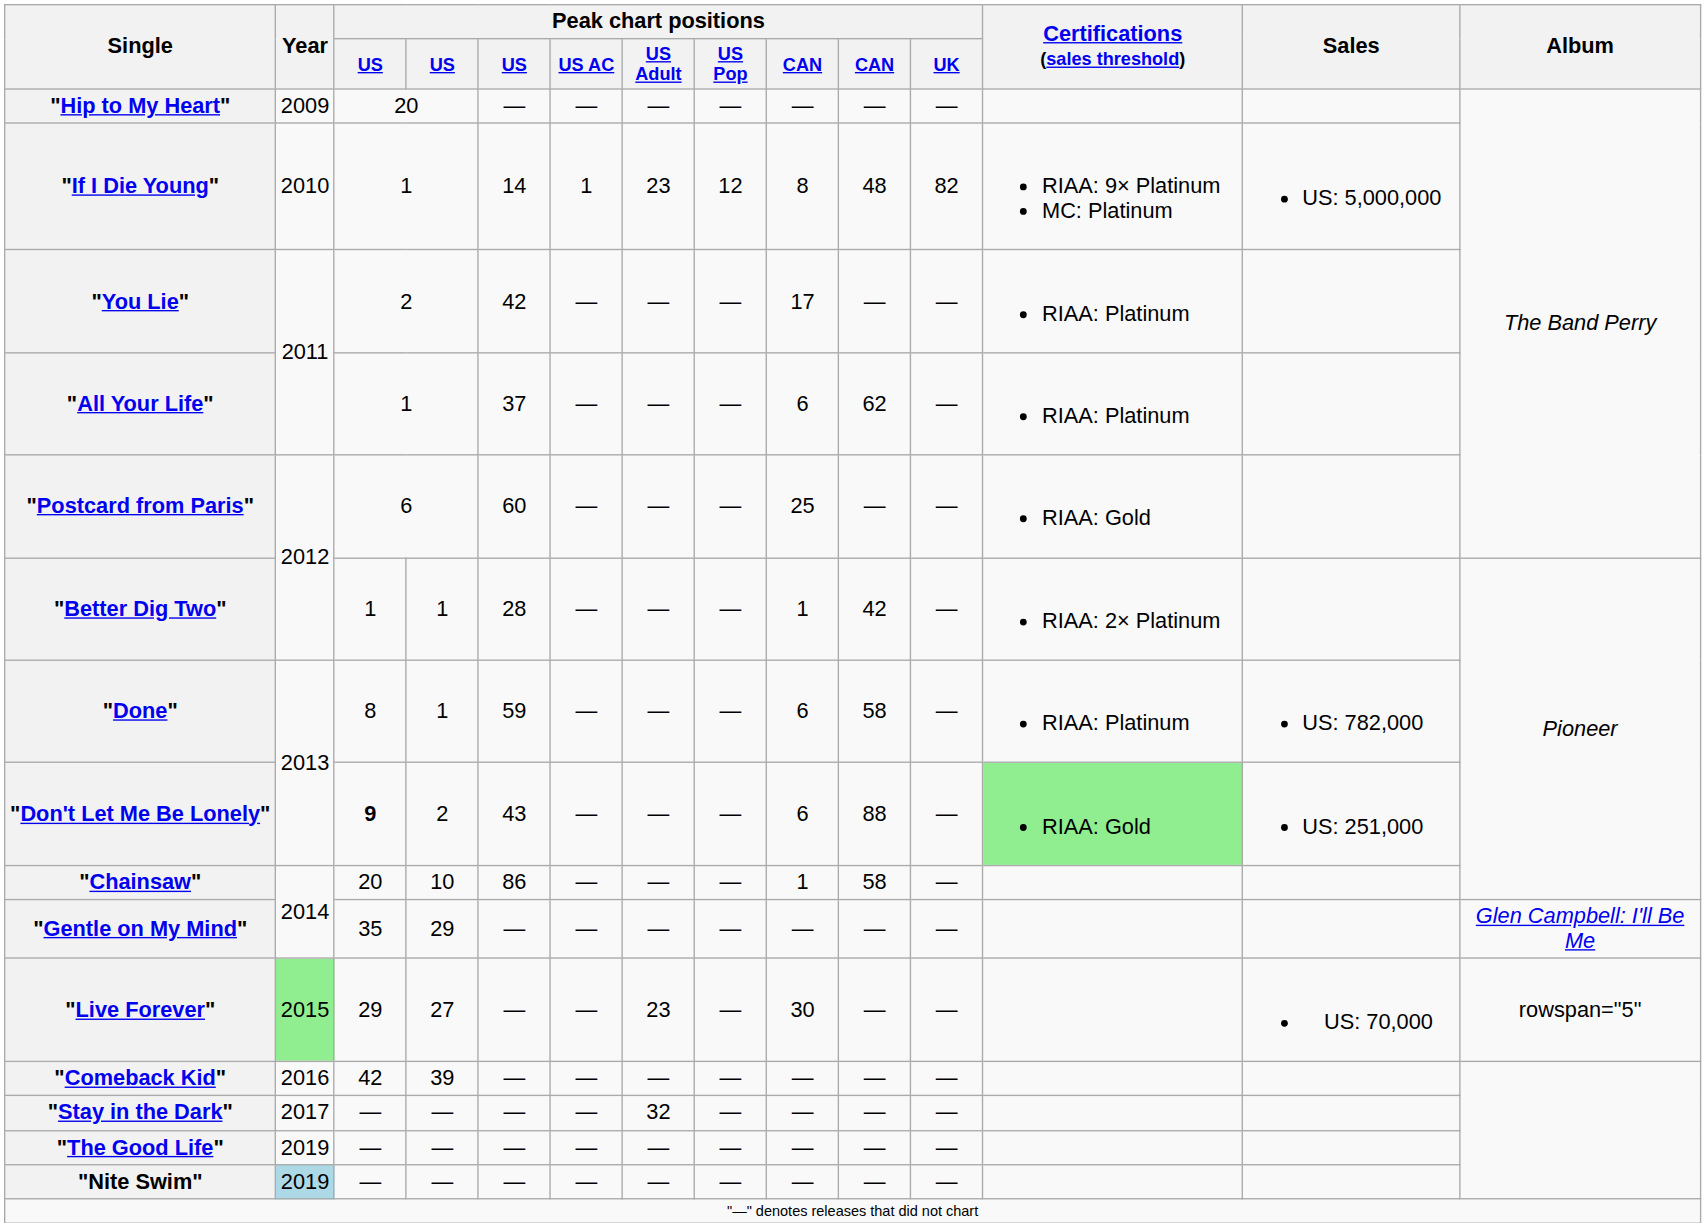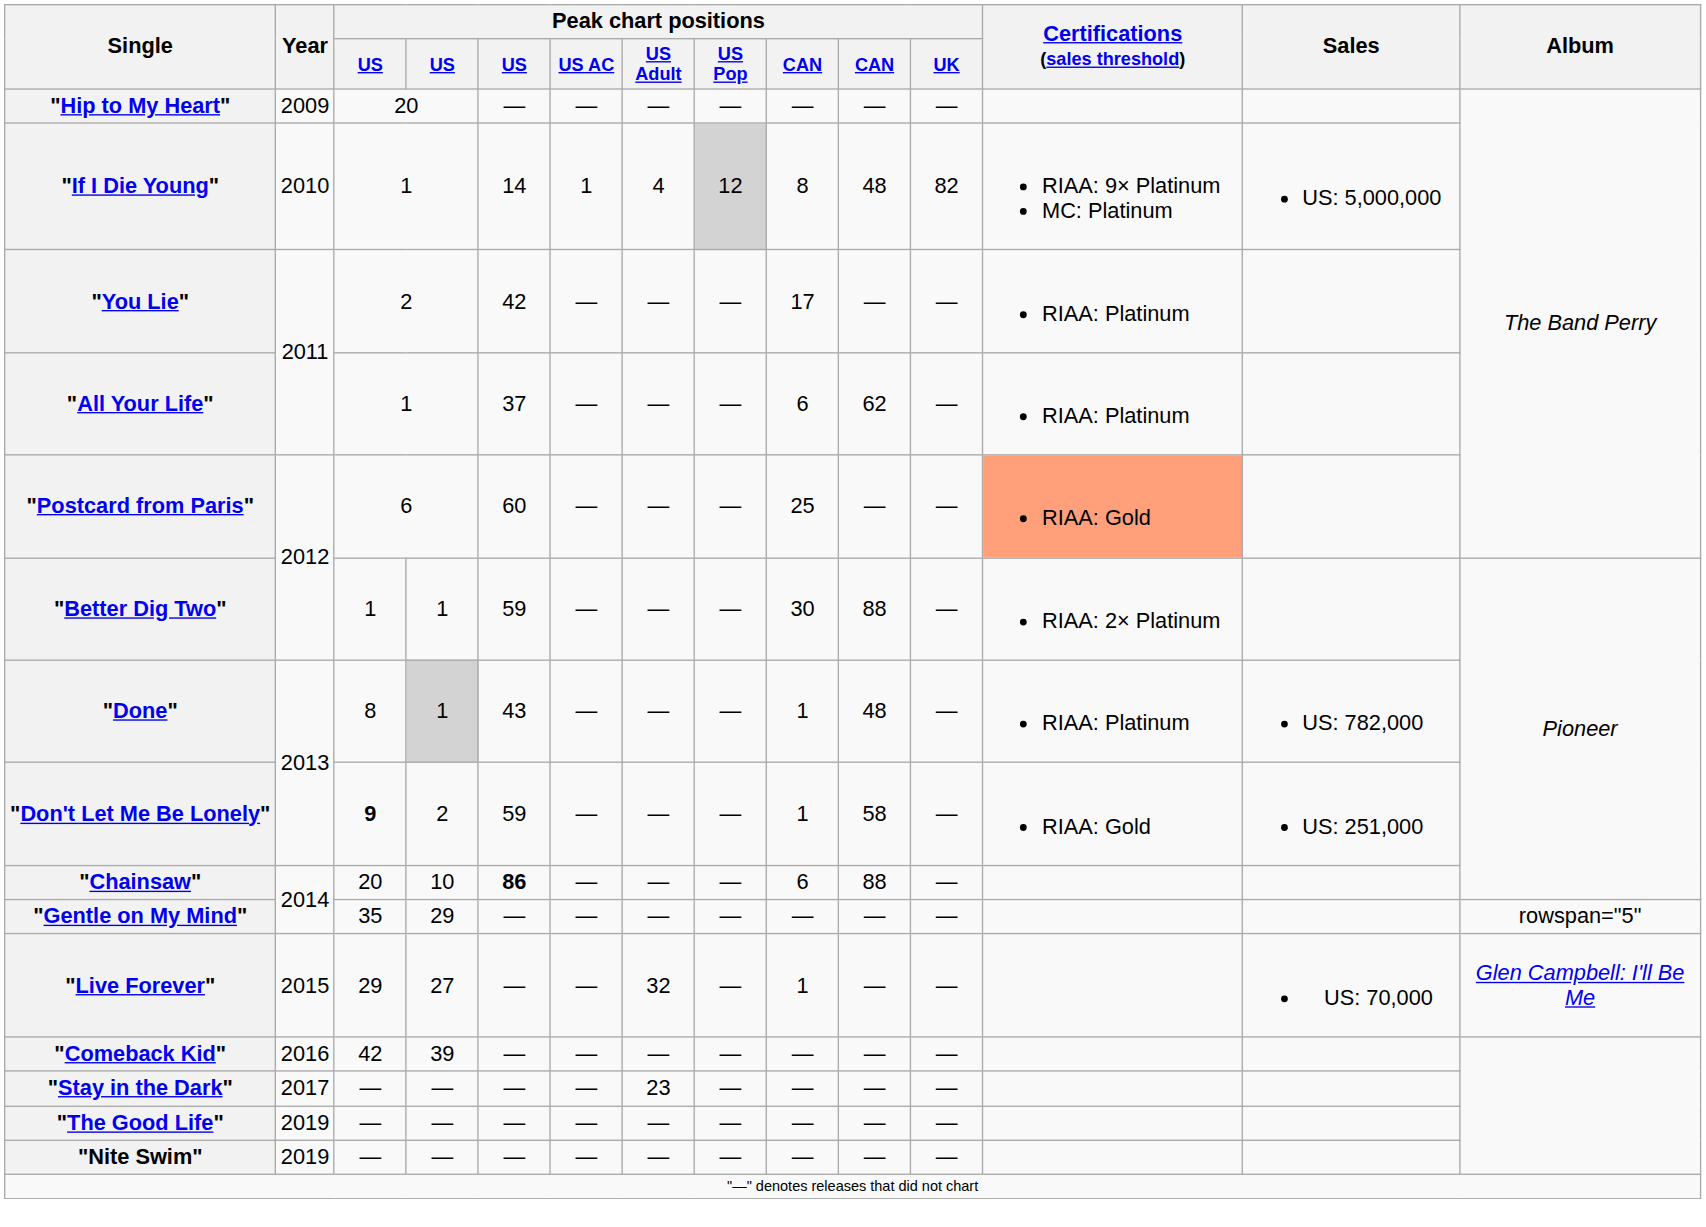(658, 186) 23 -> (658, 186) 4
(730, 186) no background -> (730, 186) lightgrey background
(1113, 519) no background -> (1113, 519) lightsalmon background
(514, 608) 28 -> (514, 608) 59
(803, 608) 1 -> (803, 608) 30
(875, 608) 42 -> (875, 608) 88
(442, 711) no background -> (442, 711) lightgrey background
(514, 711) 59 -> (514, 711) 43
(803, 711) 6 -> (803, 711) 1
(875, 711) 58 -> (875, 711) 48
(514, 813) 43 -> (514, 813) 59
(803, 813) 6 -> (803, 813) 1
(875, 813) 88 -> (875, 813) 58
(1113, 826) lightgreen background -> (1113, 826) no background
(514, 882) normal -> (514, 882) bold
(803, 882) 1 -> (803, 882) 6
(875, 882) 58 -> (875, 882) 88
(1580, 928) Glen Campbell: I'll Be Me -> (1580, 916) rowspan="5"
(305, 1009) lightgreen background -> (305, 985) no background
(658, 1009) 23 -> (658, 985) 32
(803, 1009) 30 -> (803, 985) 1
(1580, 1009) rowspan="5" -> (1580, 985) Glen Campbell: I'll Be Me
(658, 1112) 32 -> (658, 1088) 23
(305, 1181) lightblue background -> (305, 1157) no background
